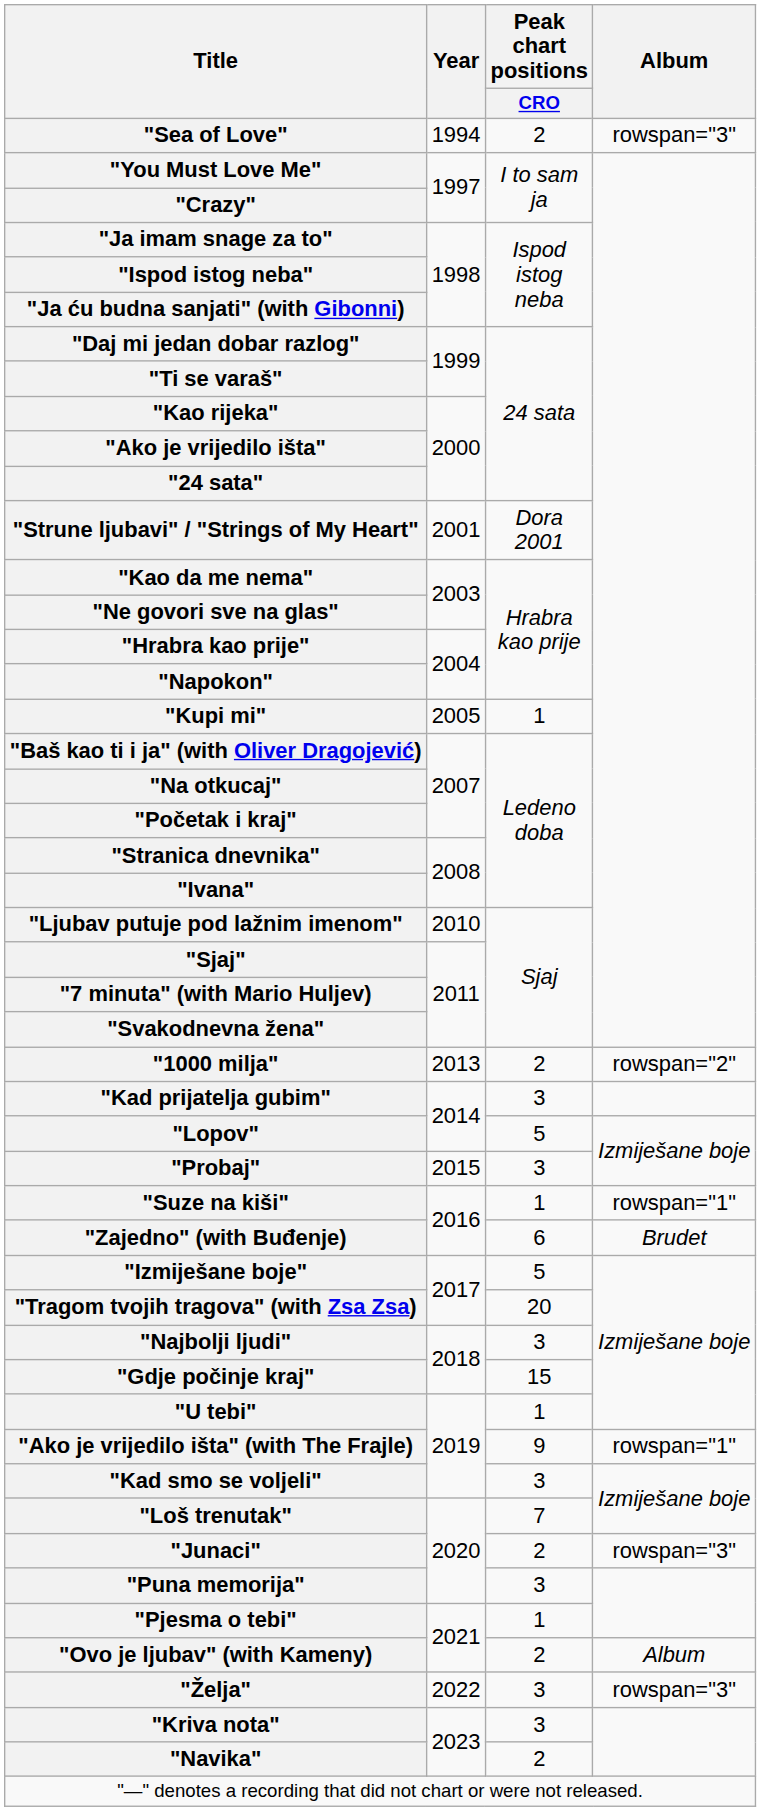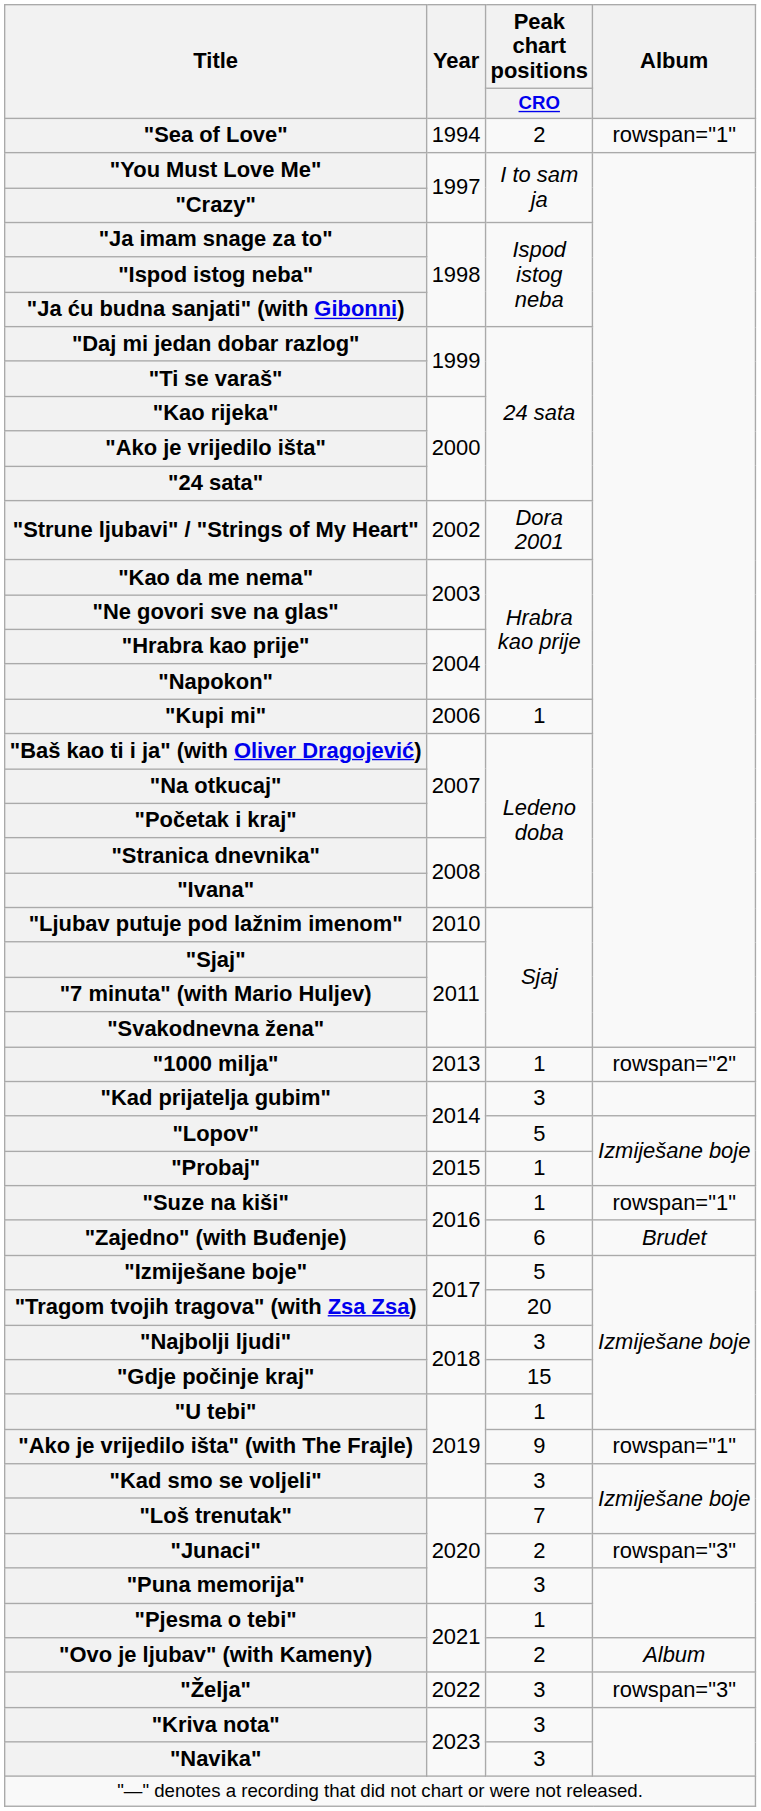(674, 135) rowspan="3" -> (674, 135) rowspan="1"
(456, 530) 2001 -> (456, 530) 2002
(456, 716) 2005 -> (456, 716) 2006
(539, 1063) 2 -> (539, 1063) 1
(539, 1168) 3 -> (539, 1168) 1
(539, 1759) 2 -> (539, 1759) 3
